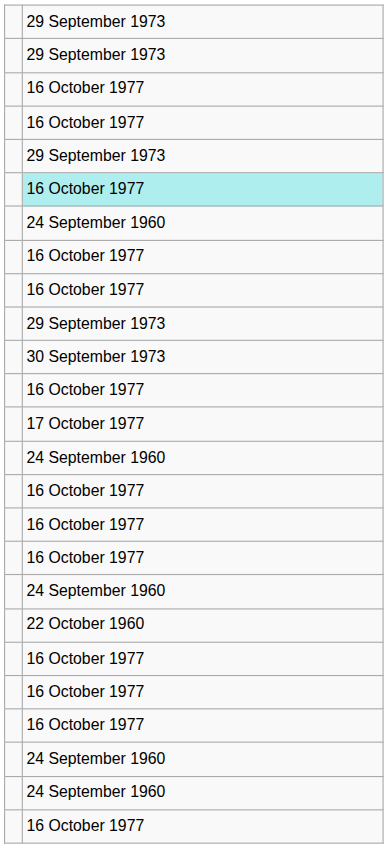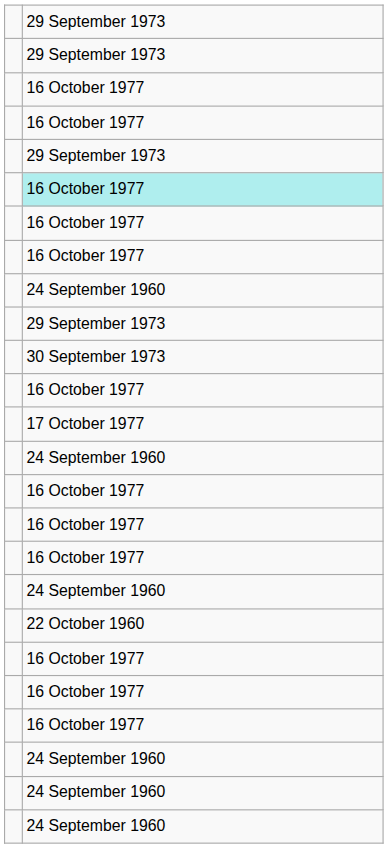(96, 222) 24 September 1960 -> (85, 222) 16 October 1977
(85, 289) 16 October 1977 -> (96, 289) 24 September 1960
(85, 825) 16 October 1977 -> (96, 825) 24 September 1960
